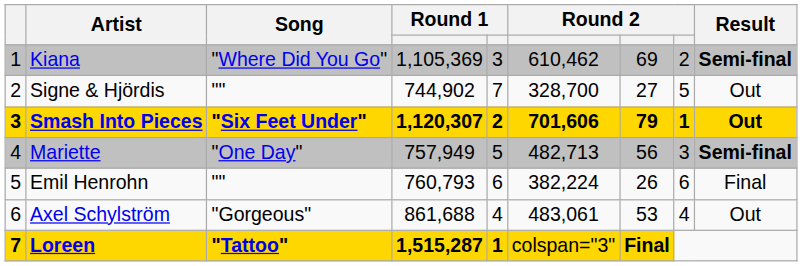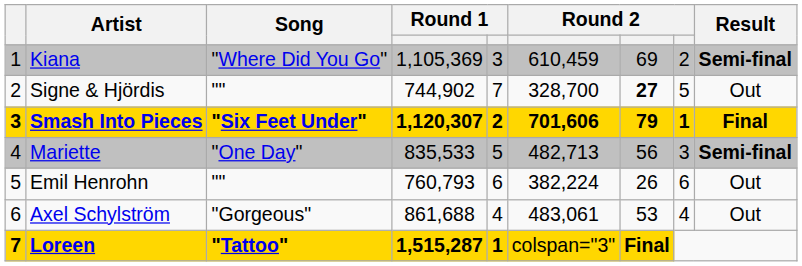(563, 59) 610,462 -> (563, 59) 610,459
(647, 90) normal -> (647, 90) bold
(745, 121) Out -> (745, 121) Final
(440, 152) 757,949 -> (440, 152) 835,533
(745, 183) Final -> (745, 183) Out
